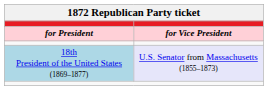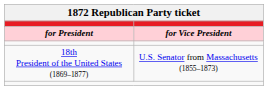(69, 63) lightblue background -> (69, 63) no background
(198, 63) lavender background -> (198, 63) no background
